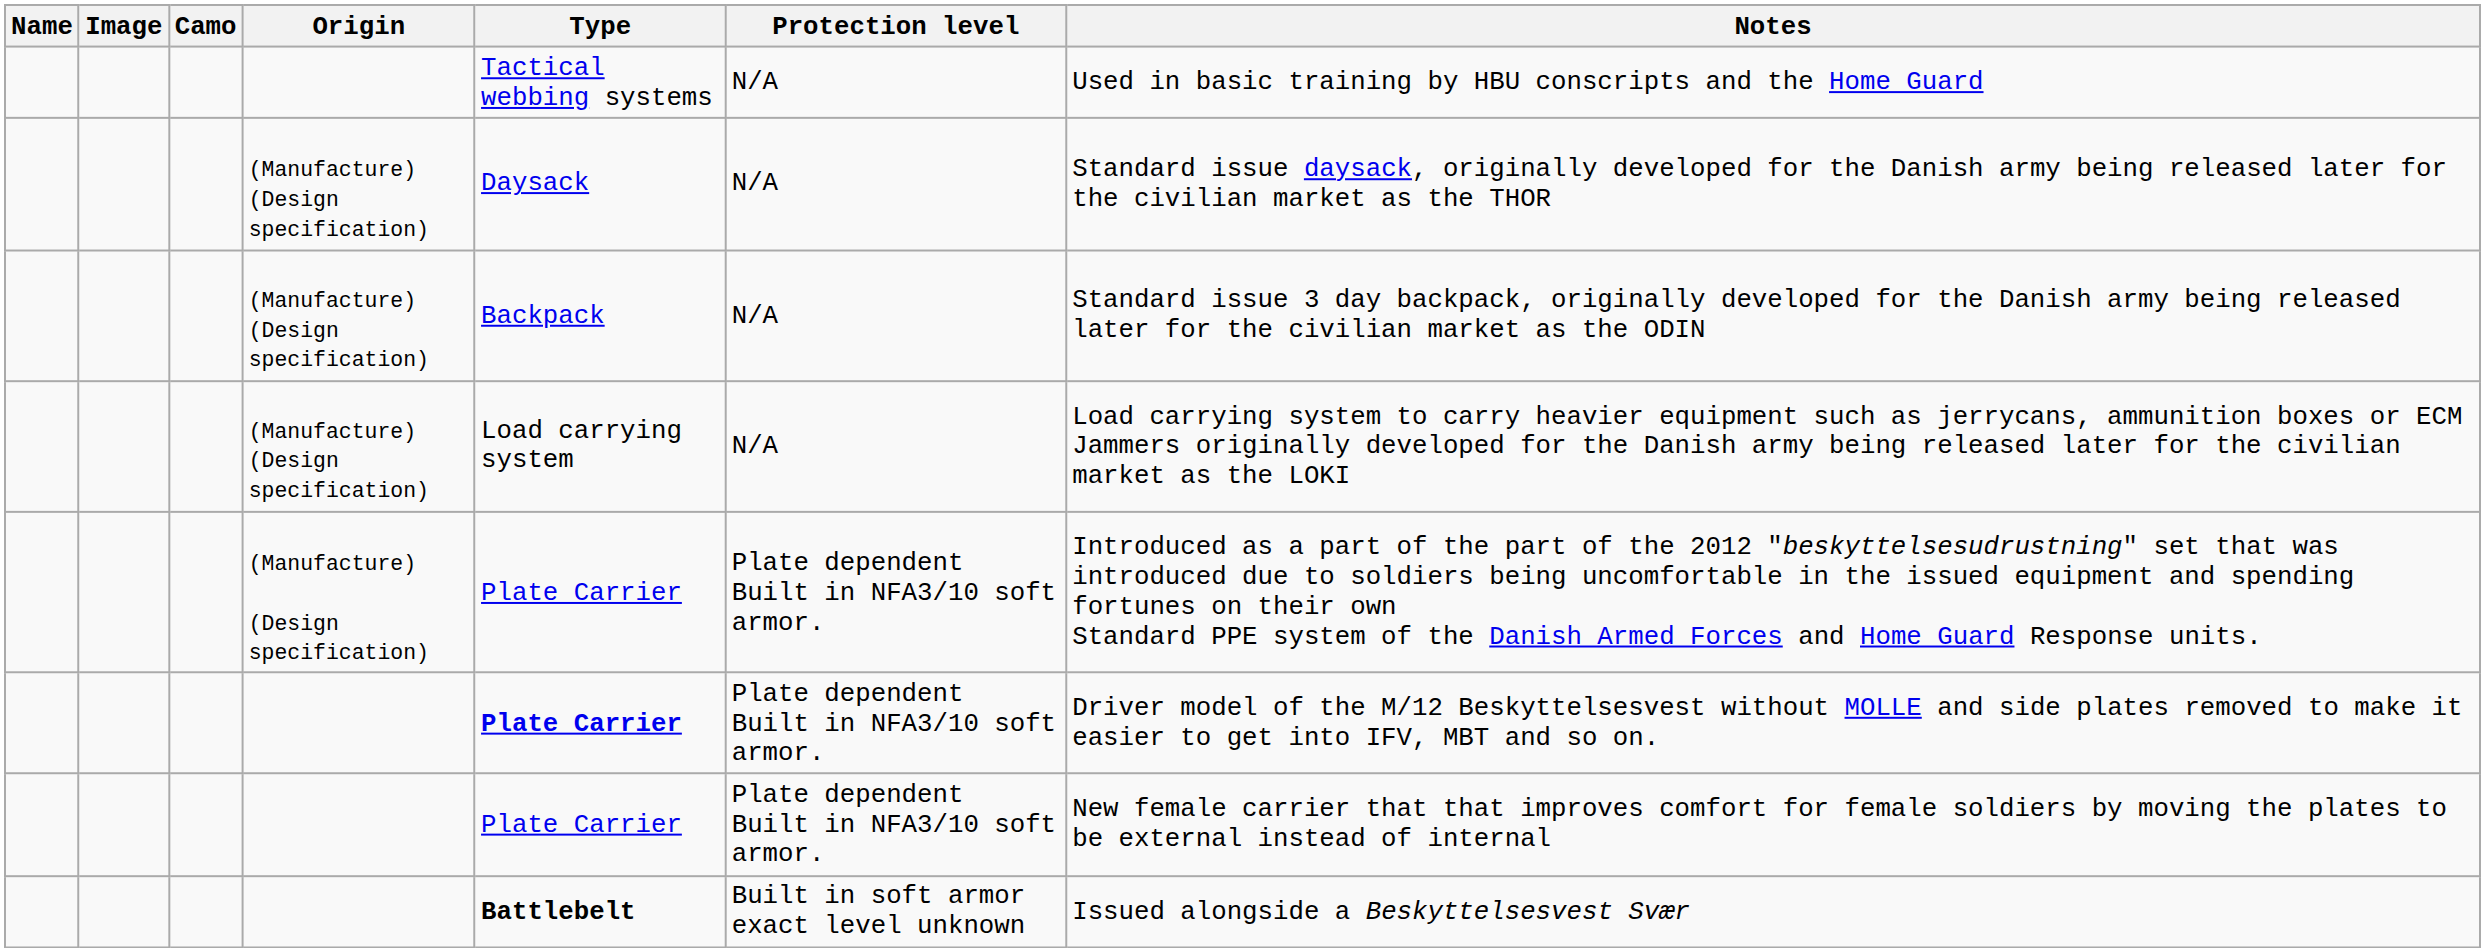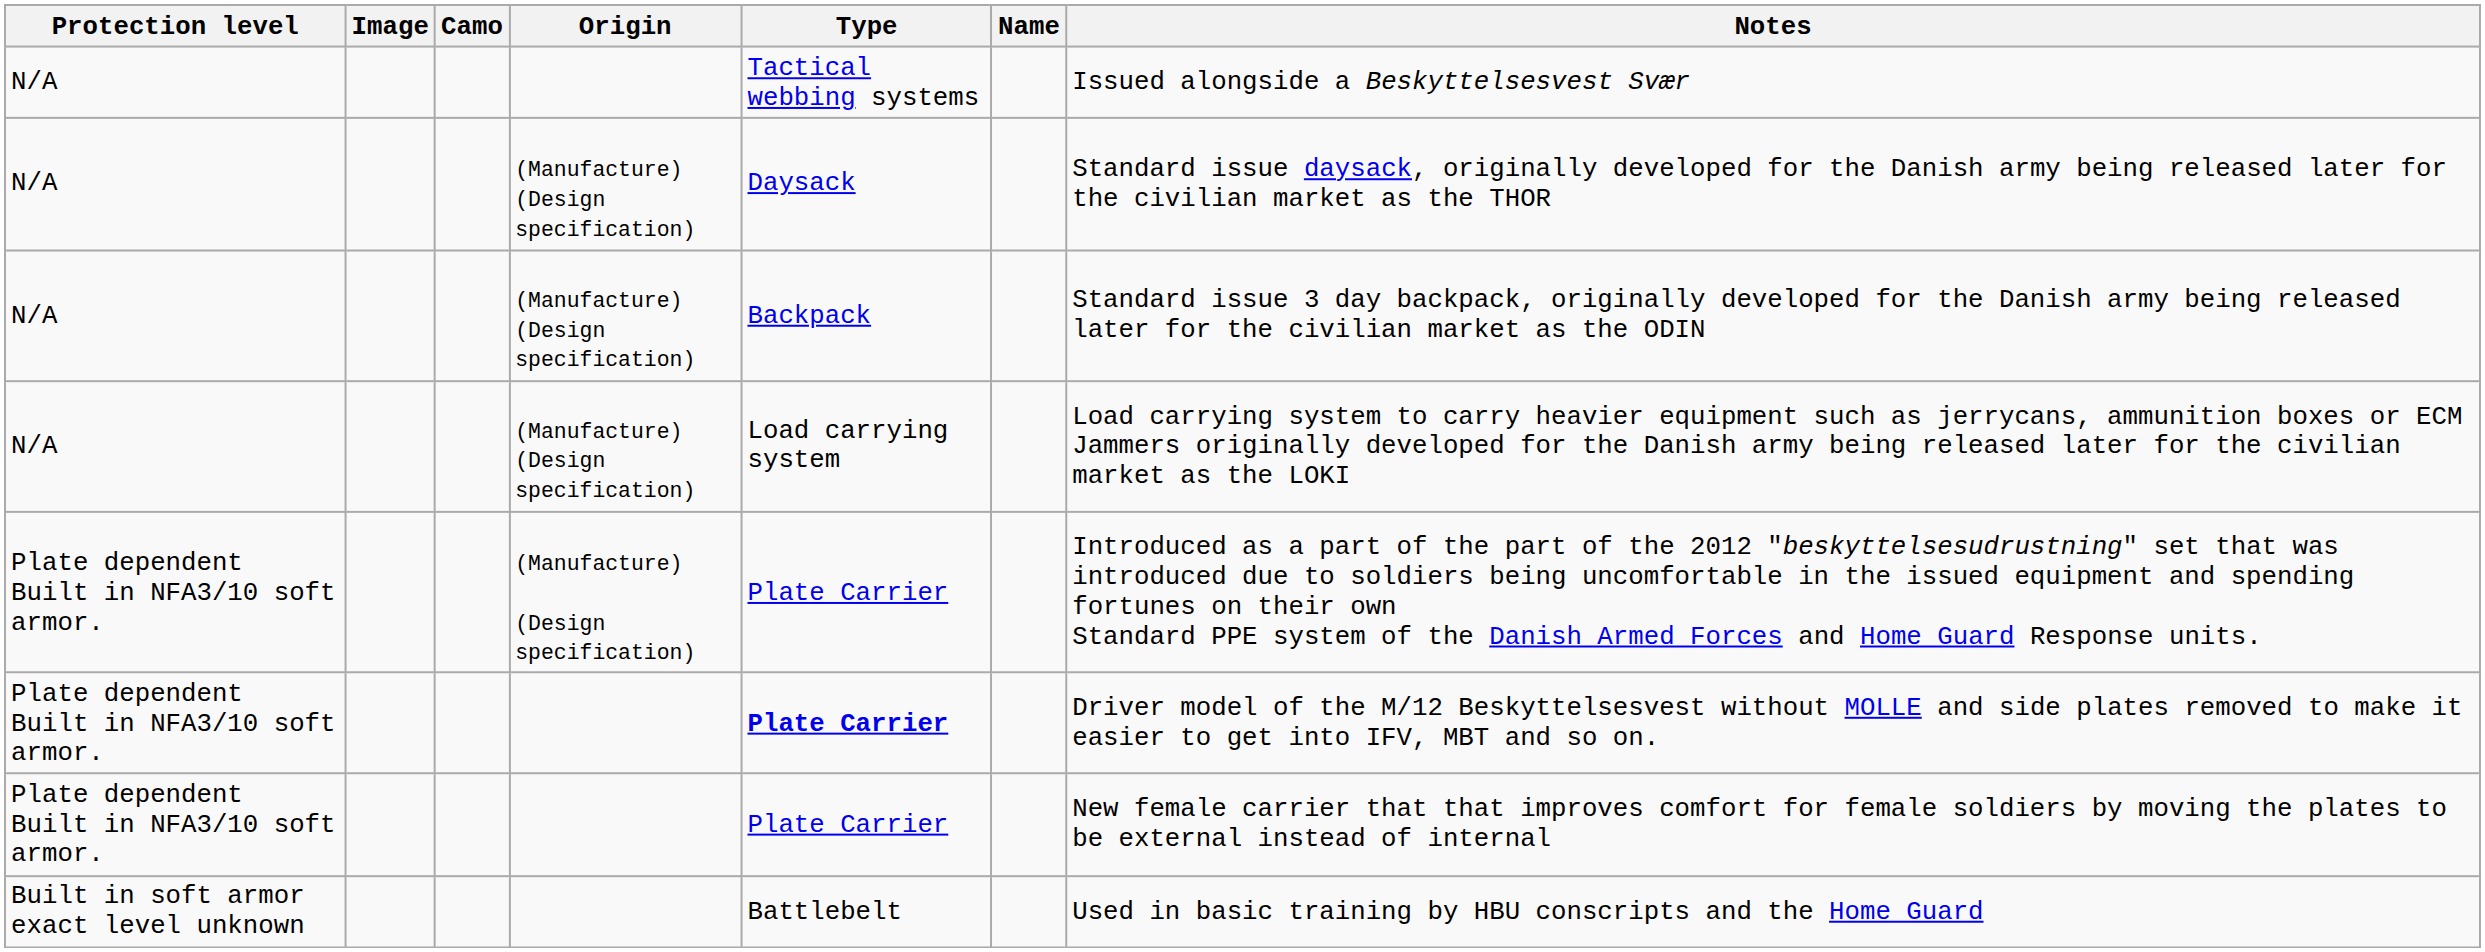columns swapped: (42, 26) <-> (896, 26)
(1528, 83) Used in basic training by HBU conscripts and the Home Guard -> (1381, 83) Issued alongside a Beskyttelsesvest Svær
(558, 911) bold -> (825, 911) normal
(1381, 911) Issued alongside a Beskyttelsesvest Svær -> (1528, 911) Used in basic training by HBU conscripts and the Home Guard
